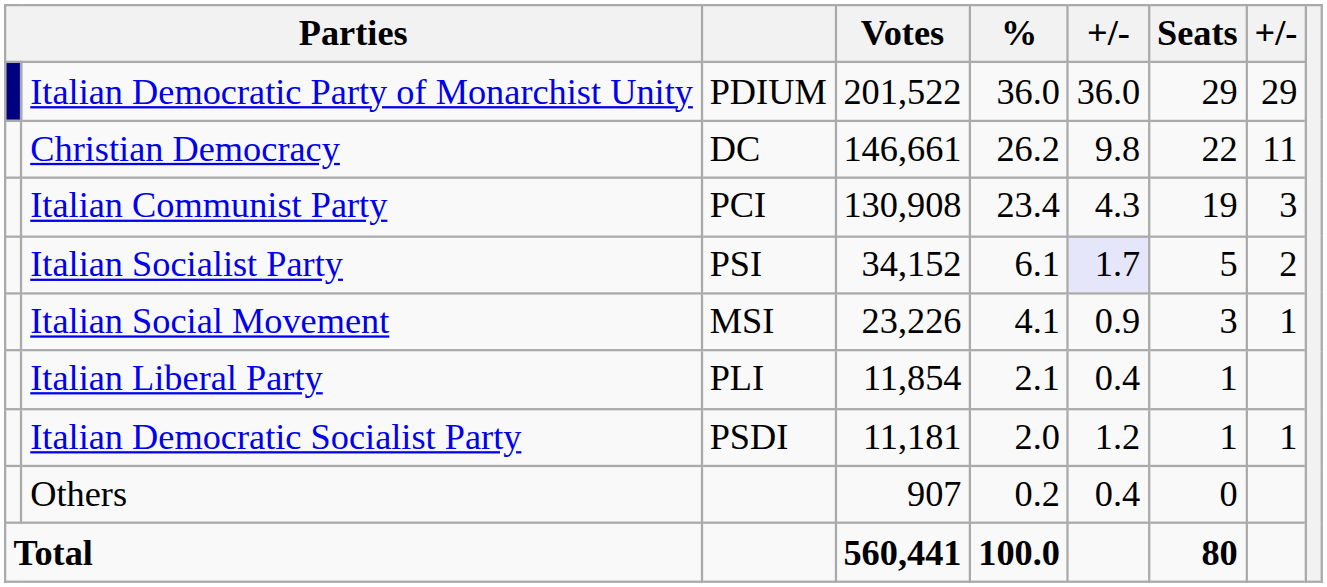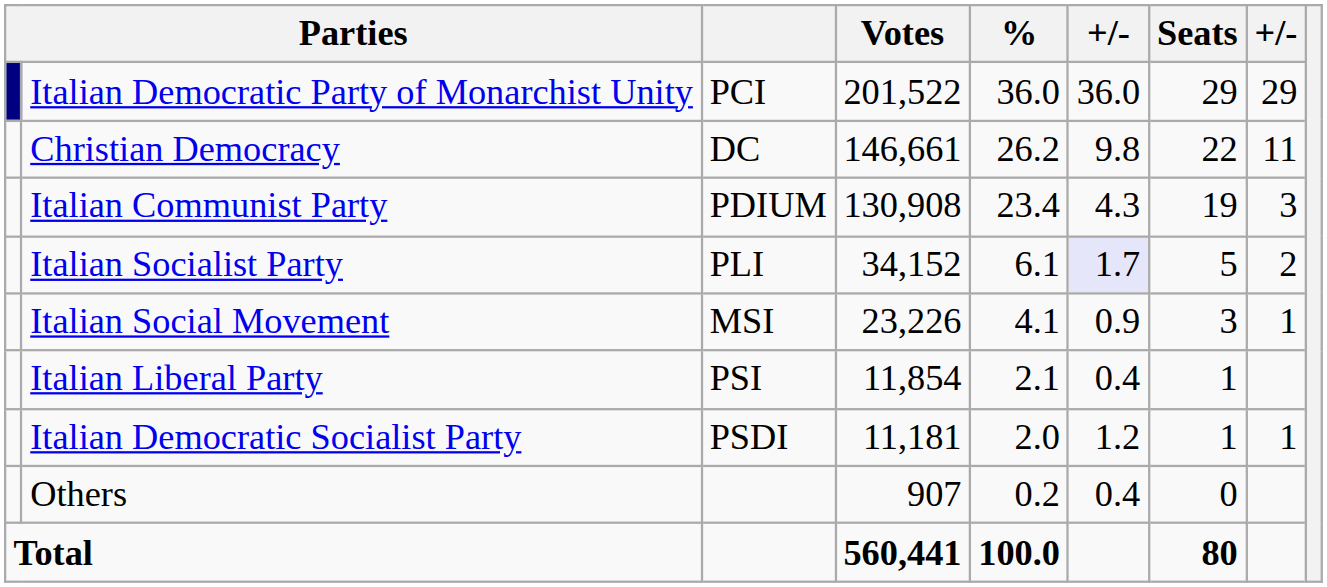(768, 90) PDIUM -> (738, 90) PCI
(738, 206) PCI -> (768, 206) PDIUM
(736, 263) PSI -> (737, 263) PLI
(737, 378) PLI -> (736, 378) PSI
